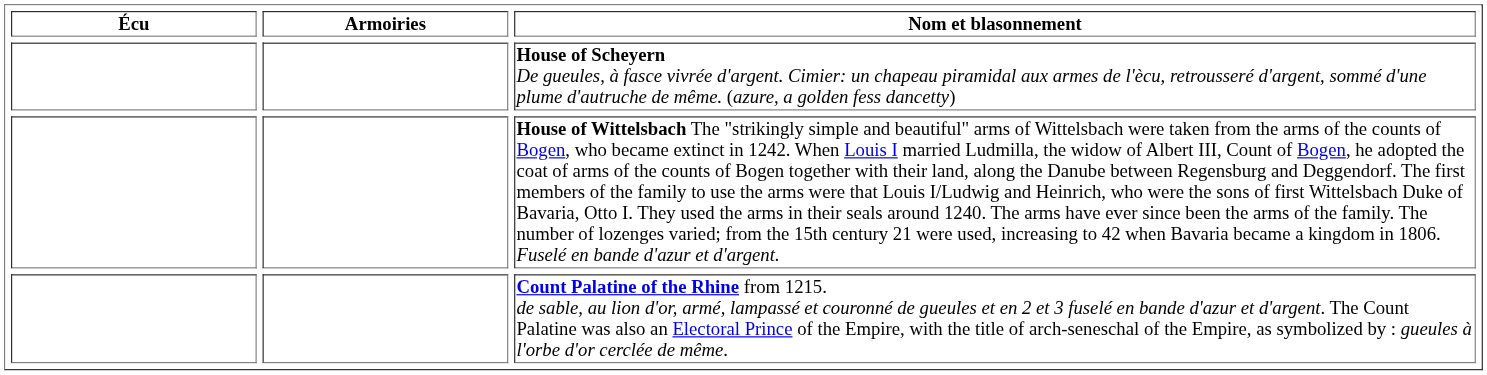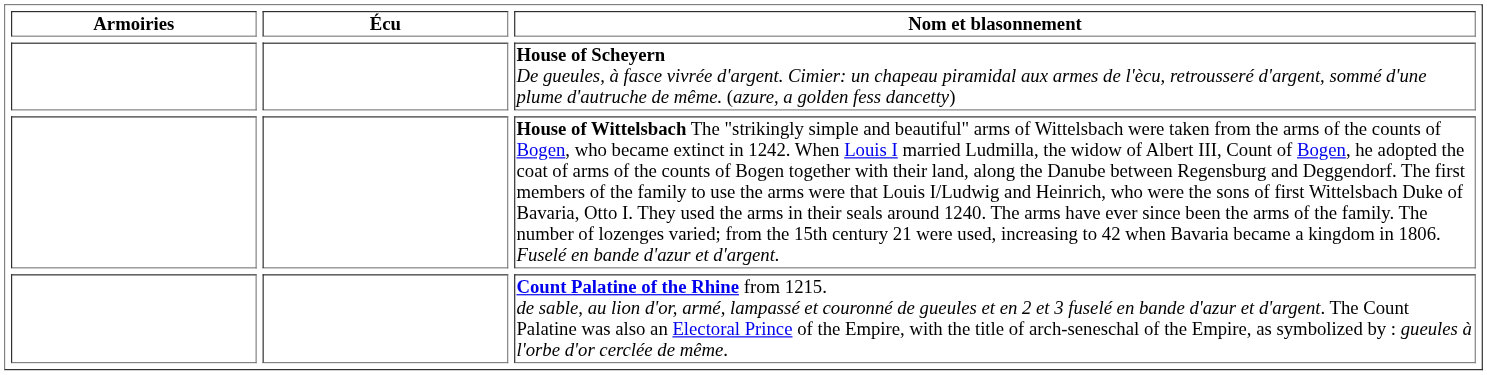columns swapped: (385, 23) <-> (134, 23)
